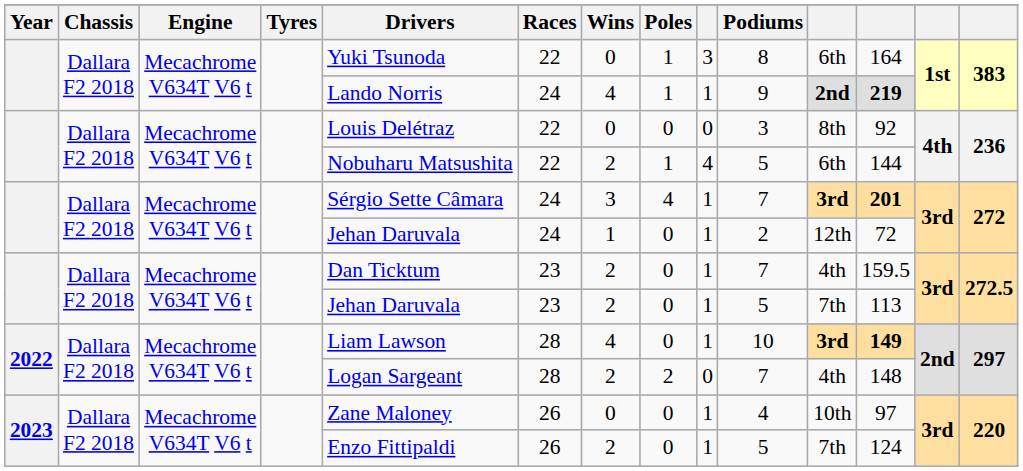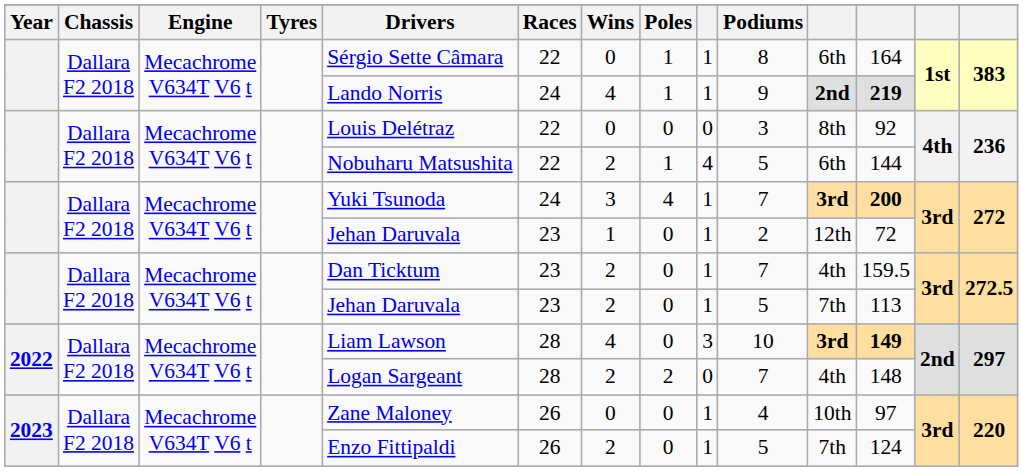(386, 57) Yuki Tsunoda -> (415, 57) Sérgio Sette Câmara
(708, 57) 3 -> (708, 57) 1
(415, 199) Sérgio Sette Câmara -> (386, 199) Yuki Tsunoda
(886, 199) 201 -> (886, 199) 200
(550, 234) 24 -> (550, 234) 23
(708, 340) 1 -> (708, 340) 3
